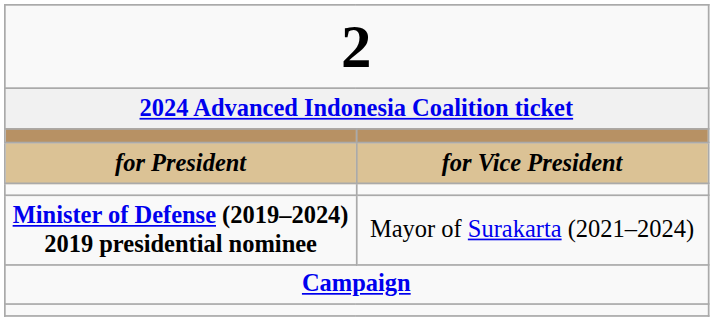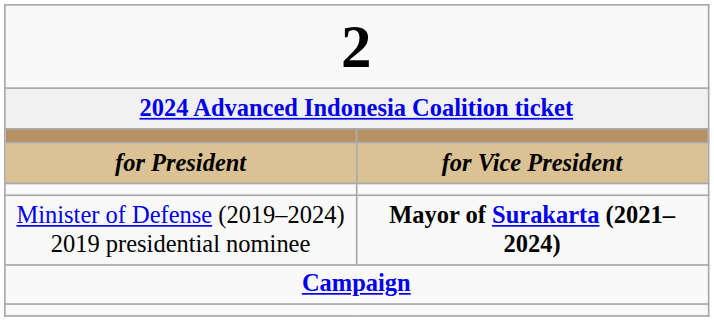(181, 229) bold -> (181, 229) normal
(532, 229) normal -> (532, 229) bold
